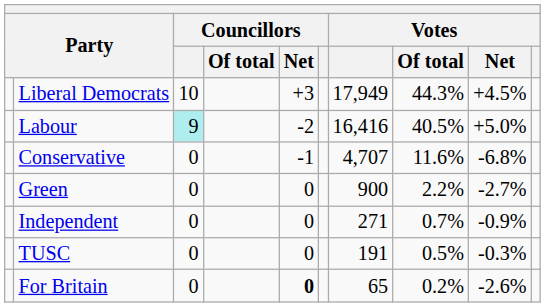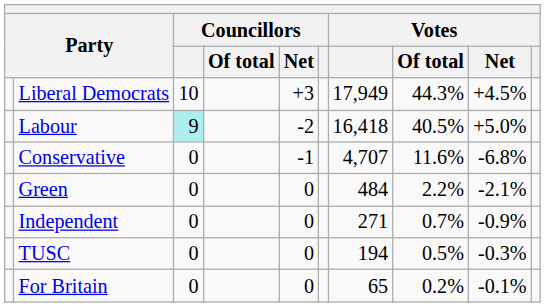(360, 125) 16,416 -> (360, 125) 16,418
(373, 189) 900 -> (373, 189) 484
(502, 189) -2.7% -> (502, 189) -2.1%
(373, 253) 191 -> (373, 253) 194
(309, 285) bold -> (309, 285) normal
(502, 285) -2.6% -> (502, 285) -0.1%
